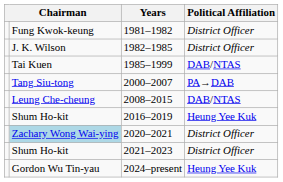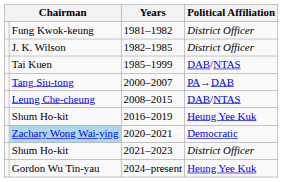(221, 133) District Officer -> (213, 133) Democratic
